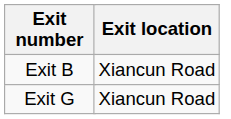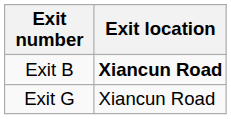(157, 69) normal -> (160, 69) bold
